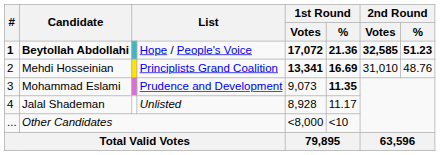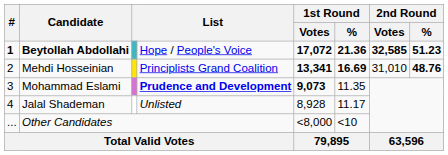(418, 68) normal -> (427, 68) bold
(211, 86) normal -> (216, 86) bold
(302, 86) normal -> (311, 86) bold
(343, 86) bold -> (352, 86) normal
